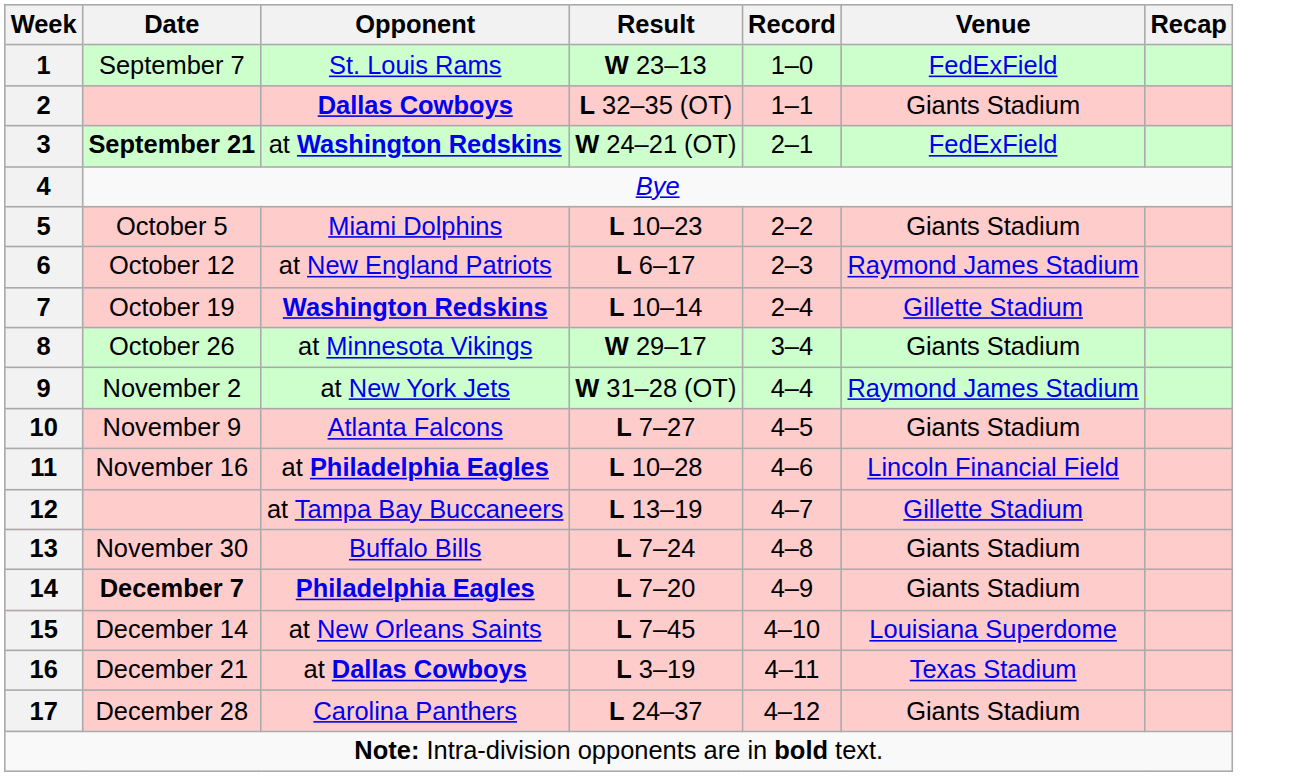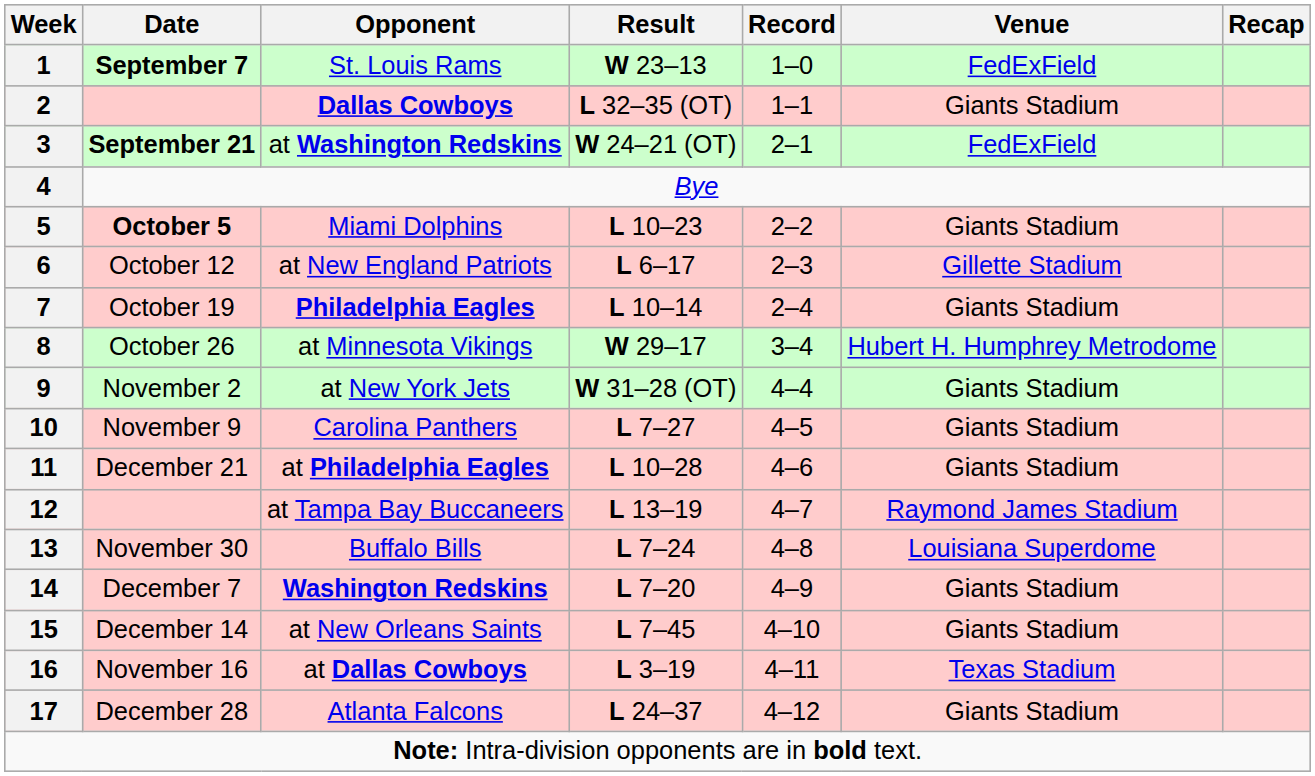(172, 65) normal -> (172, 65) bold
(172, 226) normal -> (172, 226) bold
(993, 266) Raymond James Stadium -> (1032, 266) Gillette Stadium
(415, 307) Washington Redskins -> (415, 307) Philadelphia Eagles
(993, 307) Gillette Stadium -> (1032, 307) Giants Stadium
(993, 347) Giants Stadium -> (1032, 347) Hubert H. Humphrey Metrodome
(993, 387) Raymond James Stadium -> (1032, 387) Giants Stadium
(415, 428) Atlanta Falcons -> (415, 428) Carolina Panthers
(172, 468) November 16 -> (172, 468) December 21
(993, 468) Lincoln Financial Field -> (1032, 468) Giants Stadium
(993, 508) Gillette Stadium -> (1032, 508) Raymond James Stadium
(993, 549) Giants Stadium -> (1032, 549) Louisiana Superdome
(172, 589) bold -> (172, 589) normal
(415, 589) Philadelphia Eagles -> (415, 589) Washington Redskins
(993, 629) Louisiana Superdome -> (1032, 629) Giants Stadium
(172, 670) December 21 -> (172, 670) November 16
(415, 710) Carolina Panthers -> (415, 710) Atlanta Falcons
